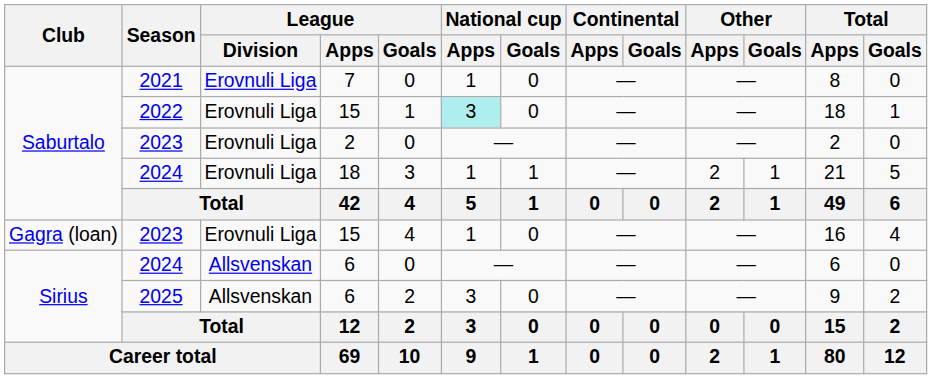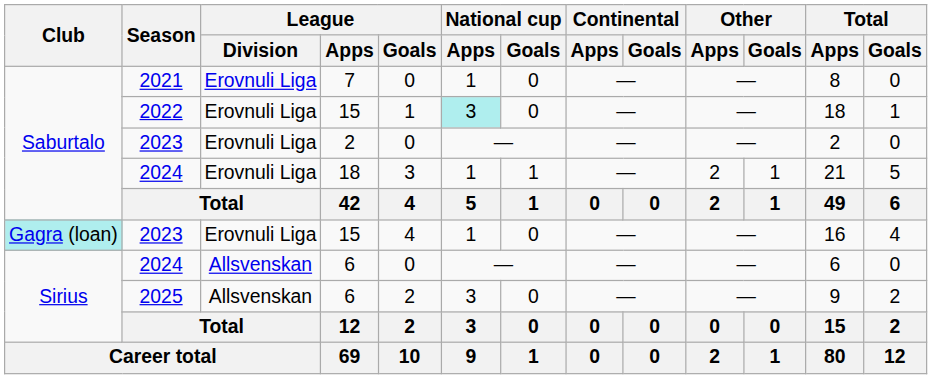(63, 234) no background -> (63, 234) paleturquoise background
